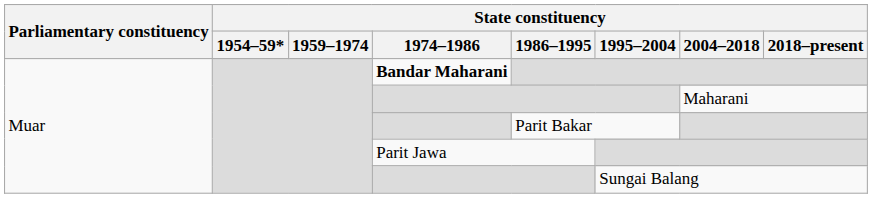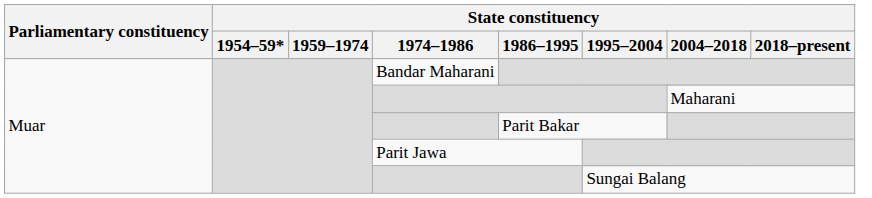(442, 71) bold -> (435, 71) normal
